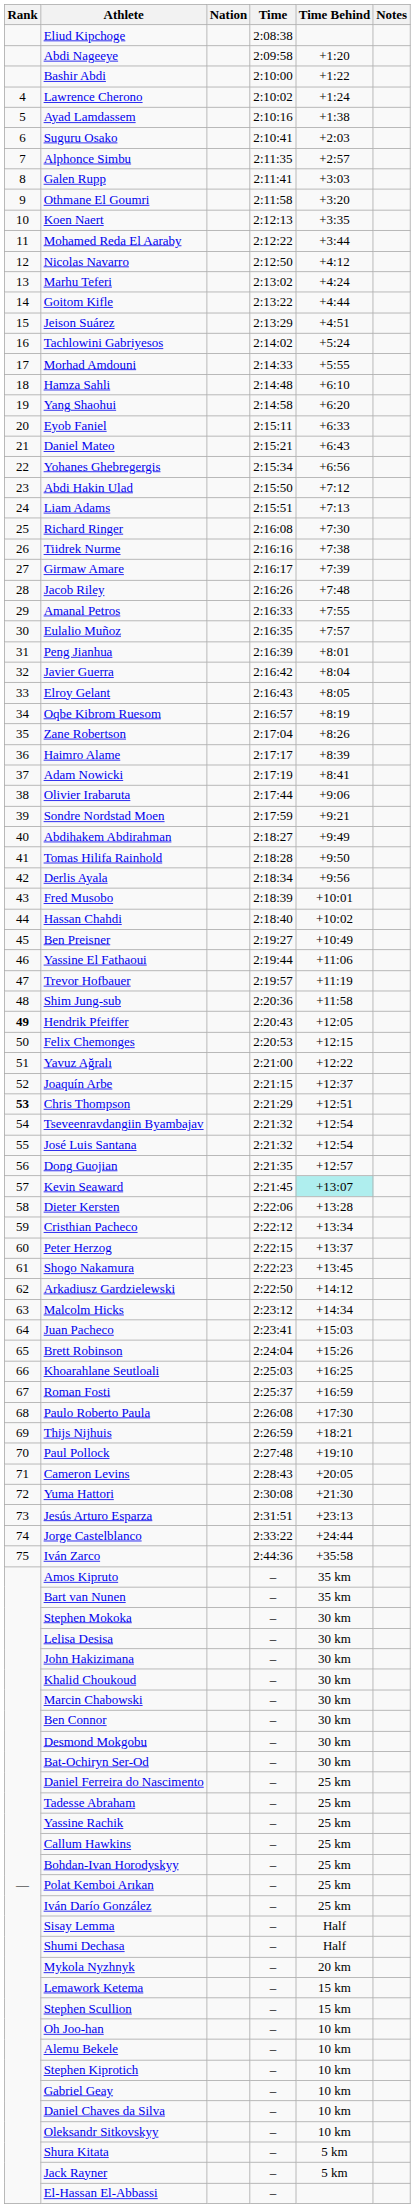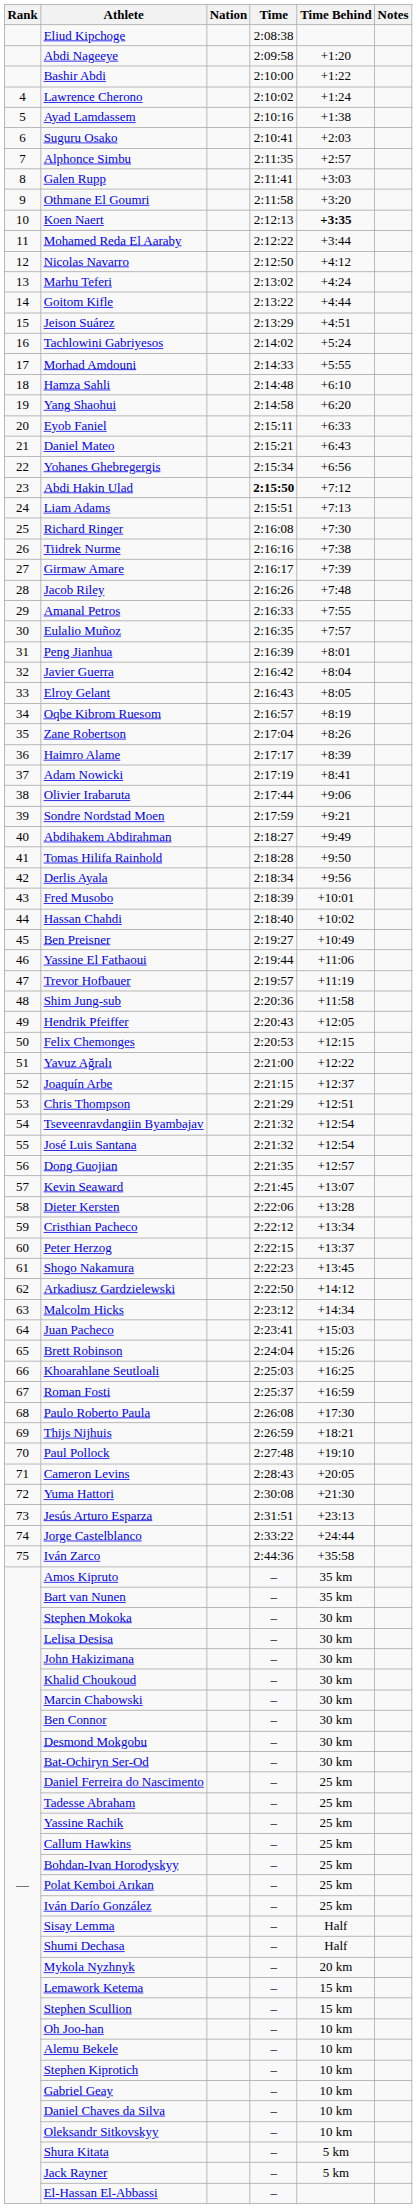(334, 220) normal -> (336, 220) bold
(273, 487) normal -> (274, 487) bold
(23, 1021) bold -> (23, 1021) normal
(23, 1104) bold -> (23, 1104) normal
(334, 1186) paleturquoise background -> (336, 1186) no background
